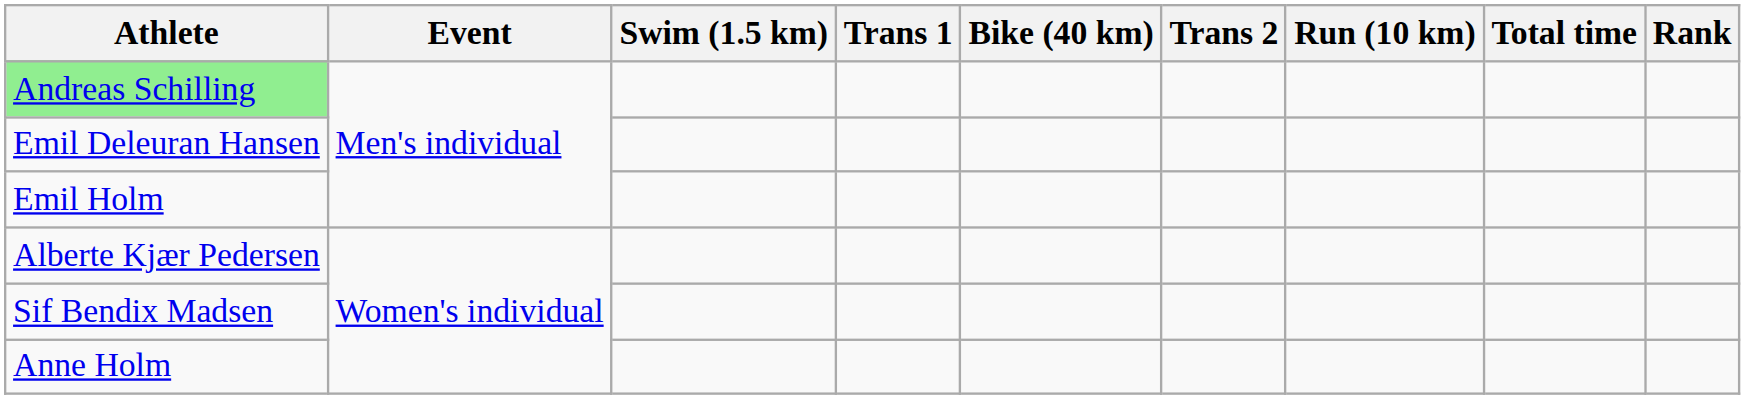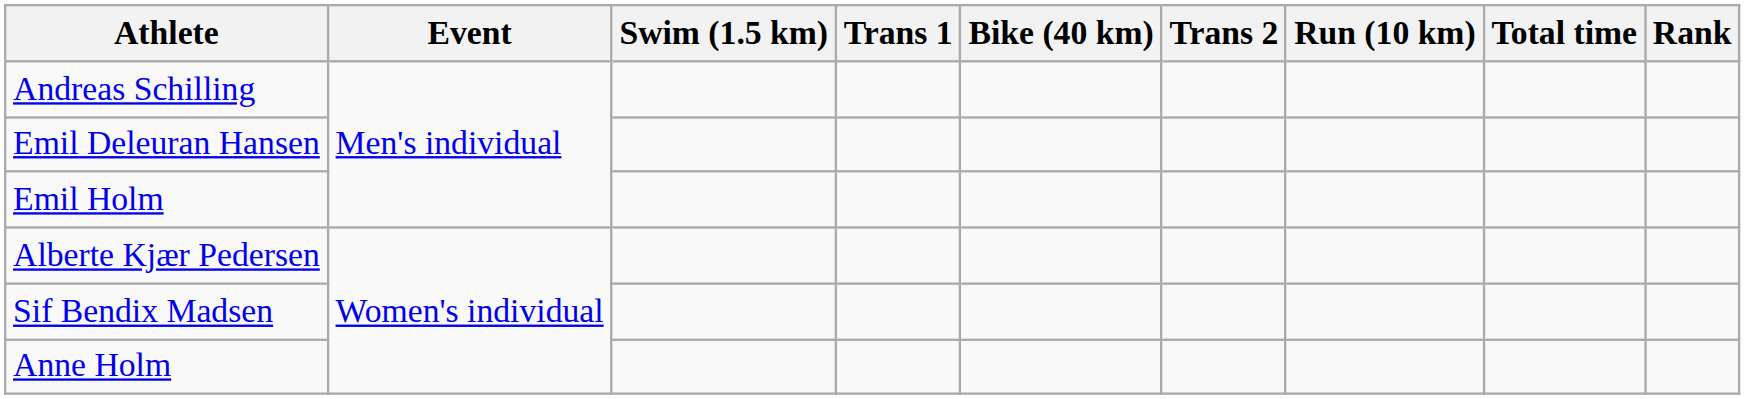(134, 88) lightgreen background -> (134, 88) no background
